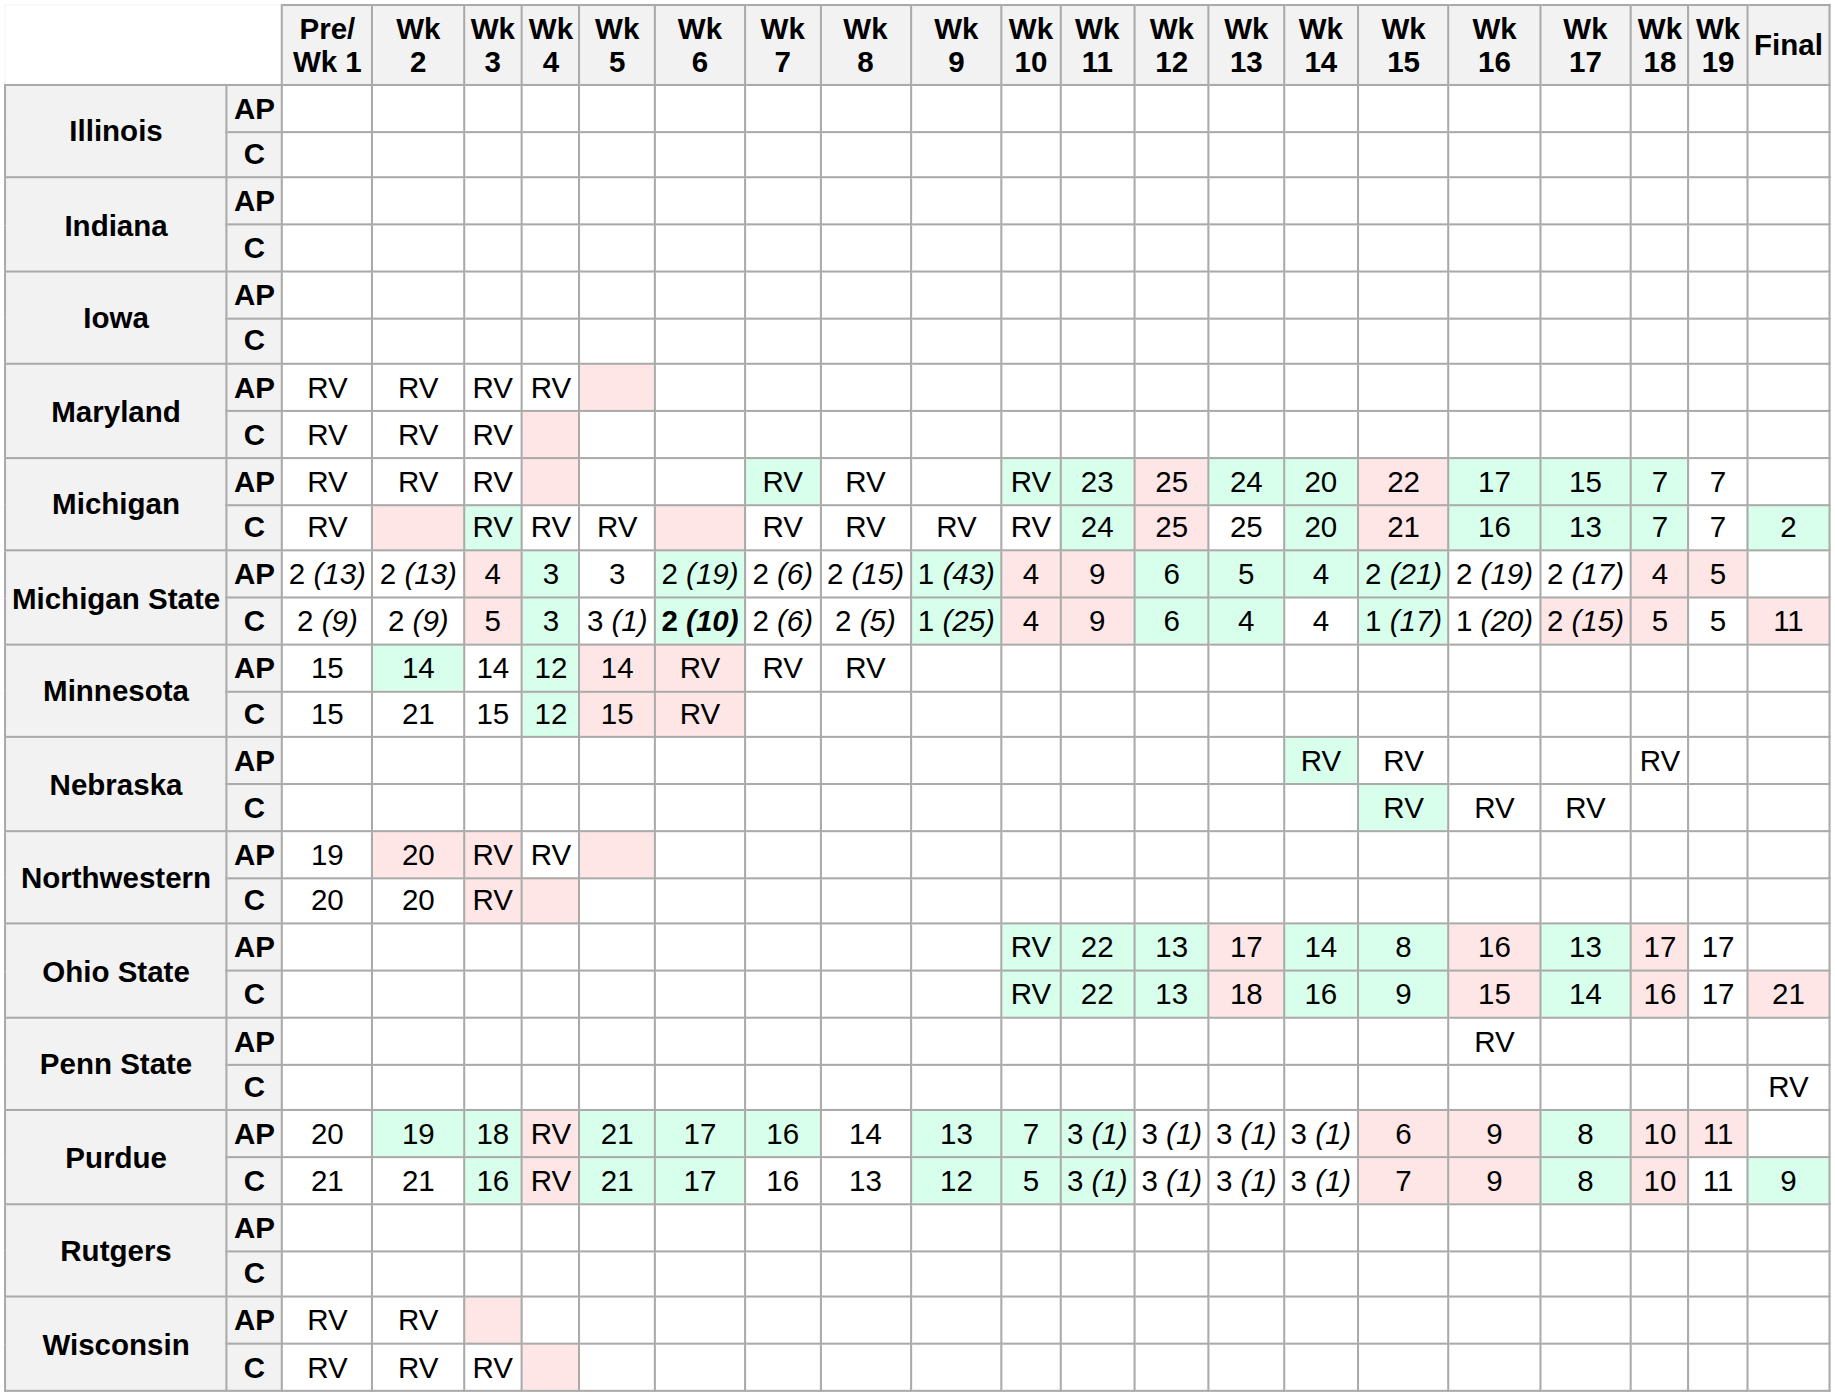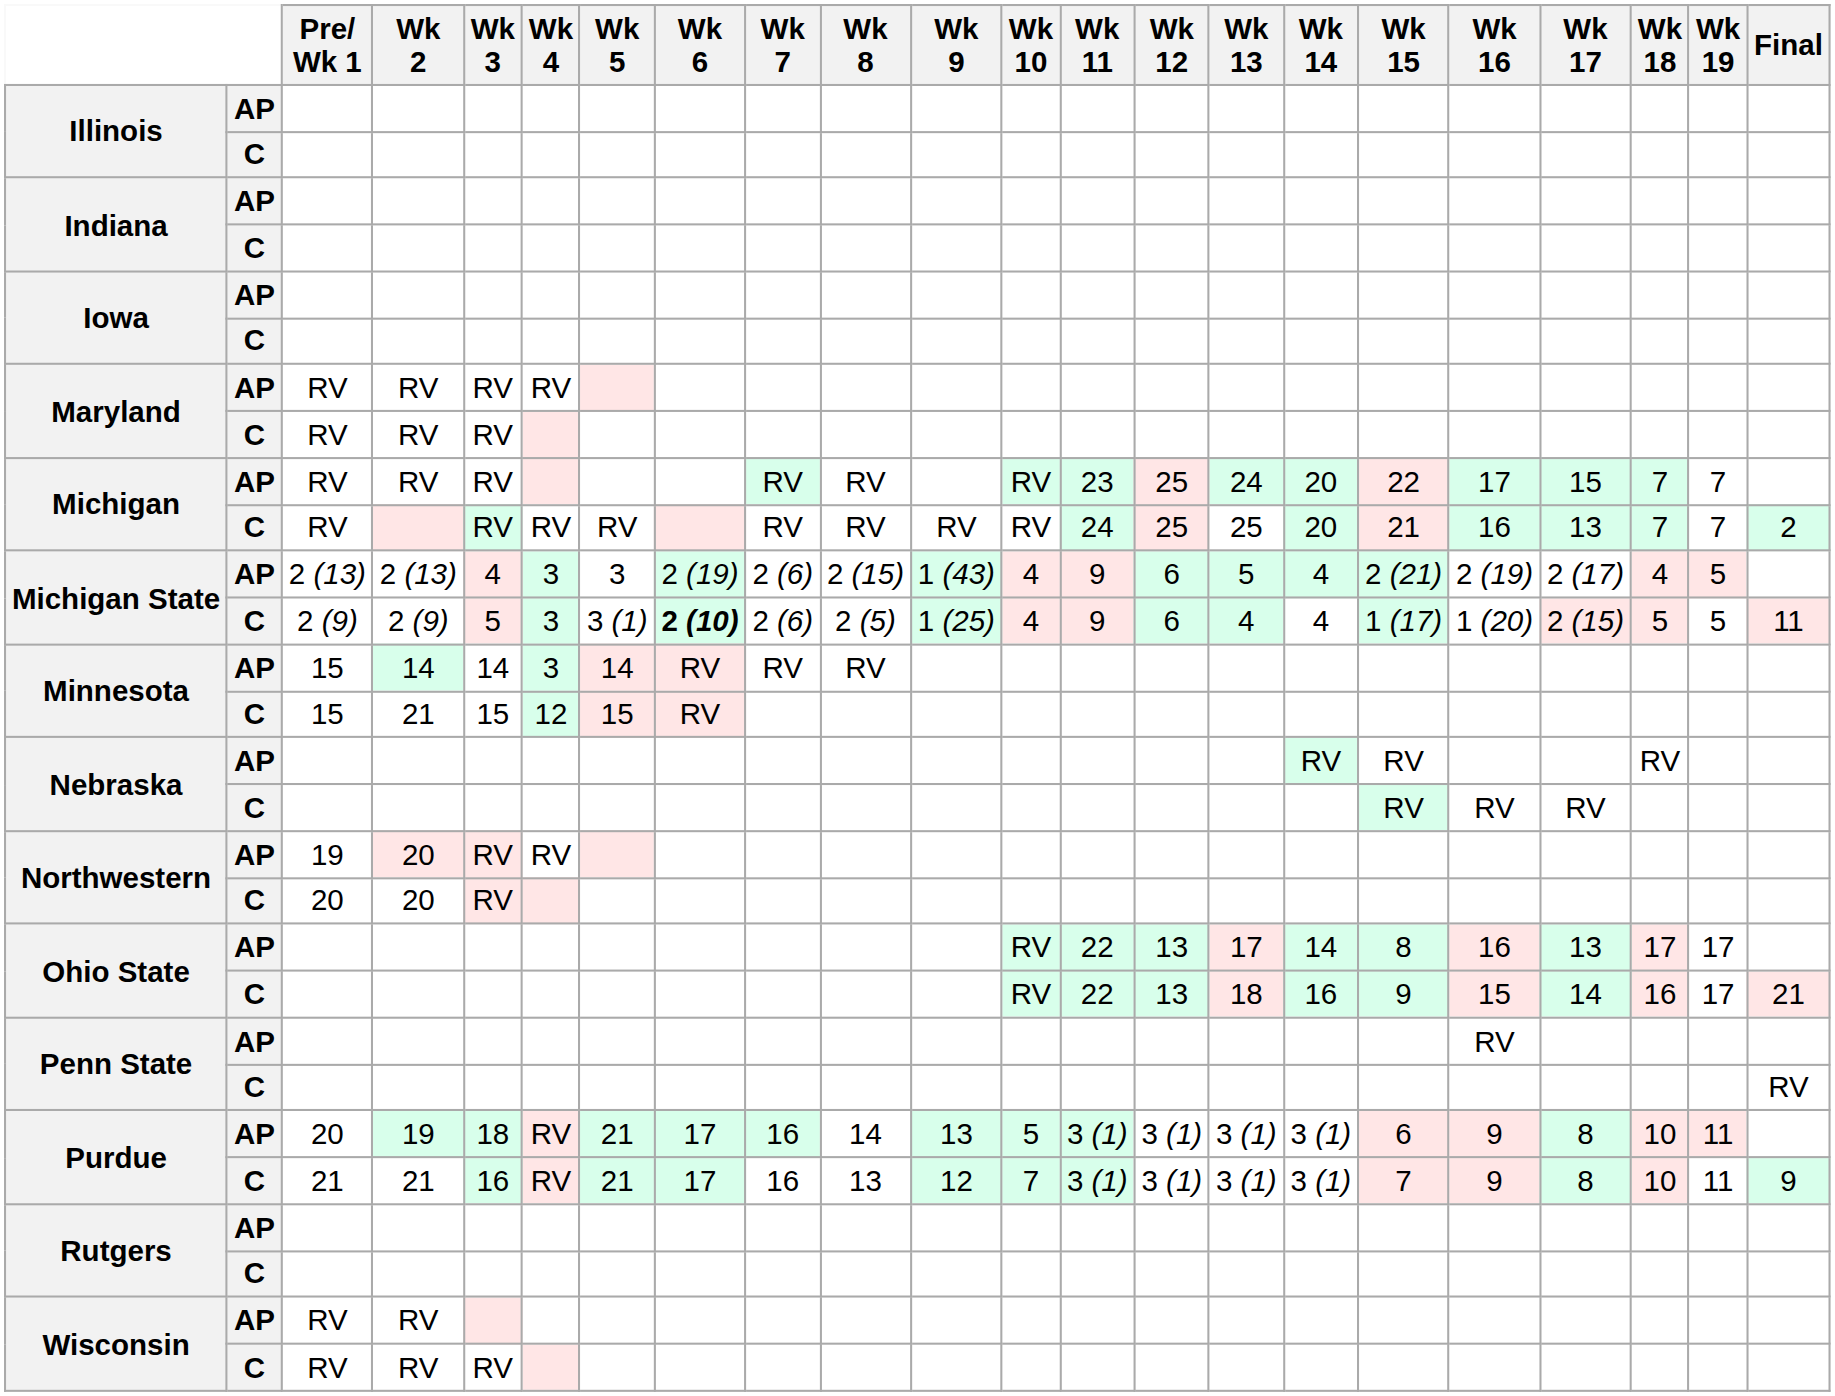(551, 668) 12 -> (551, 668) 3
(1031, 1134) 7 -> (1031, 1134) 5
(1031, 1181) 5 -> (1031, 1181) 7
